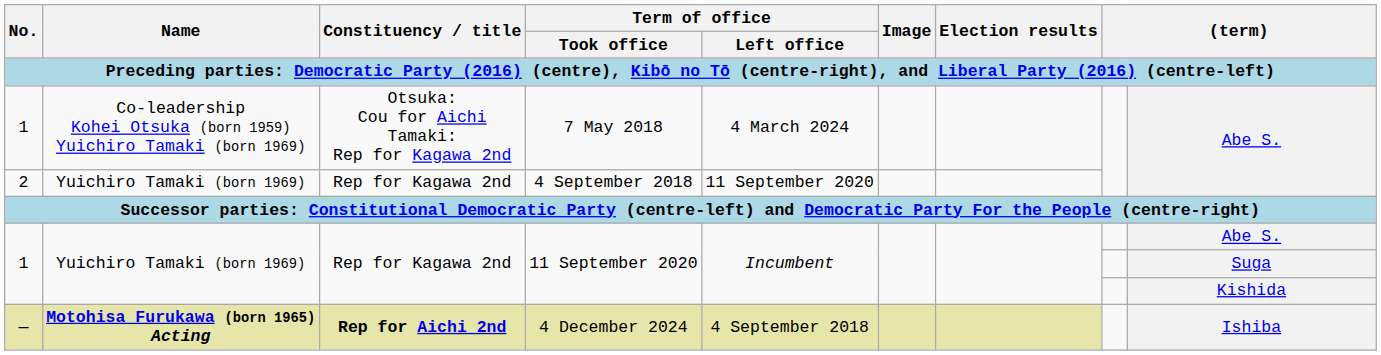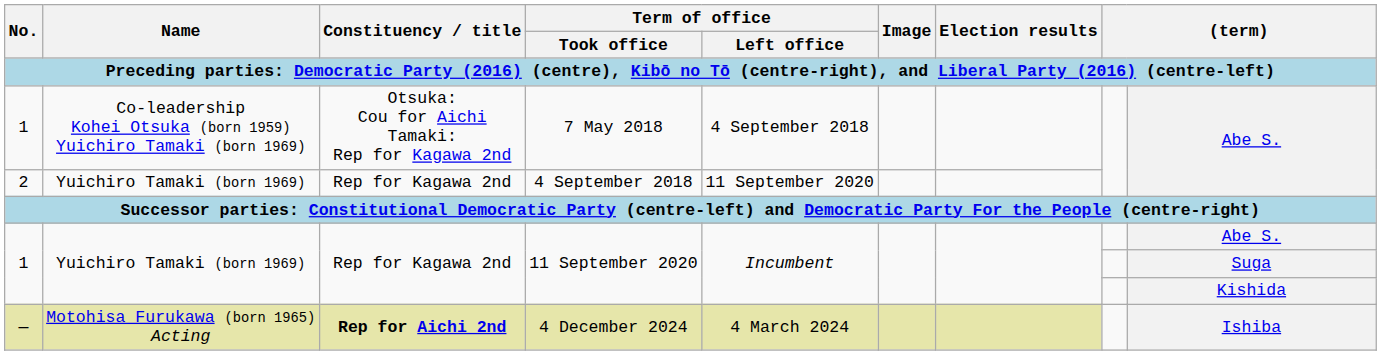(790, 127) 4 March 2024 -> (790, 127) 4 September 2018
(181, 327) bold -> (181, 327) normal
(790, 327) 4 September 2018 -> (790, 327) 4 March 2024
